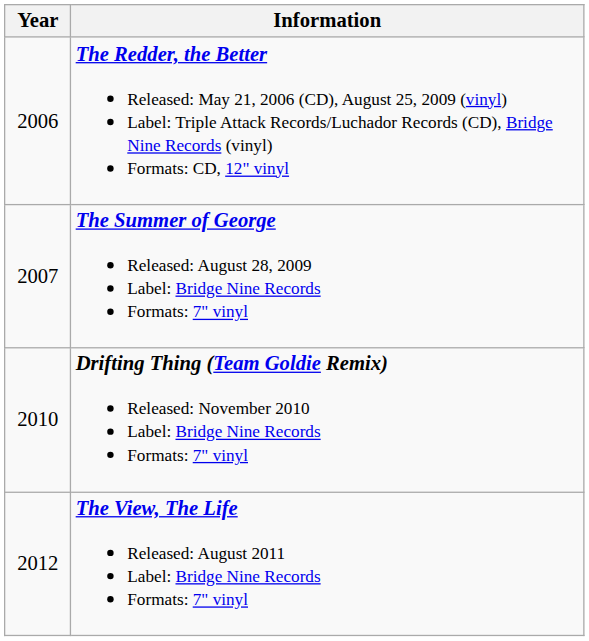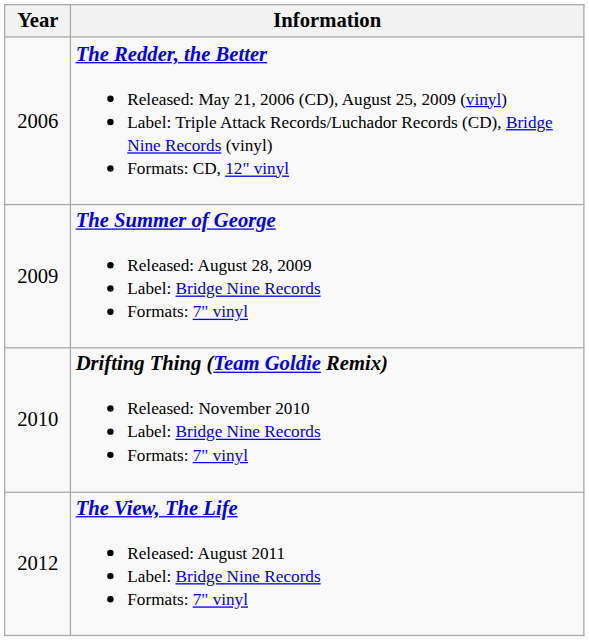(38, 275) 2007 -> (38, 275) 2009
